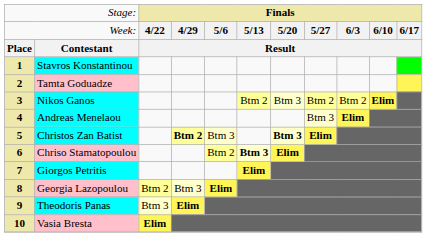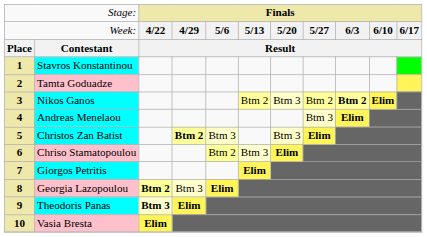(353, 100) normal -> (352, 100) bold
(287, 135) bold -> (287, 135) normal
(254, 153) bold -> (255, 153) normal
(155, 188) normal -> (156, 188) bold
(155, 205) normal -> (156, 205) bold
